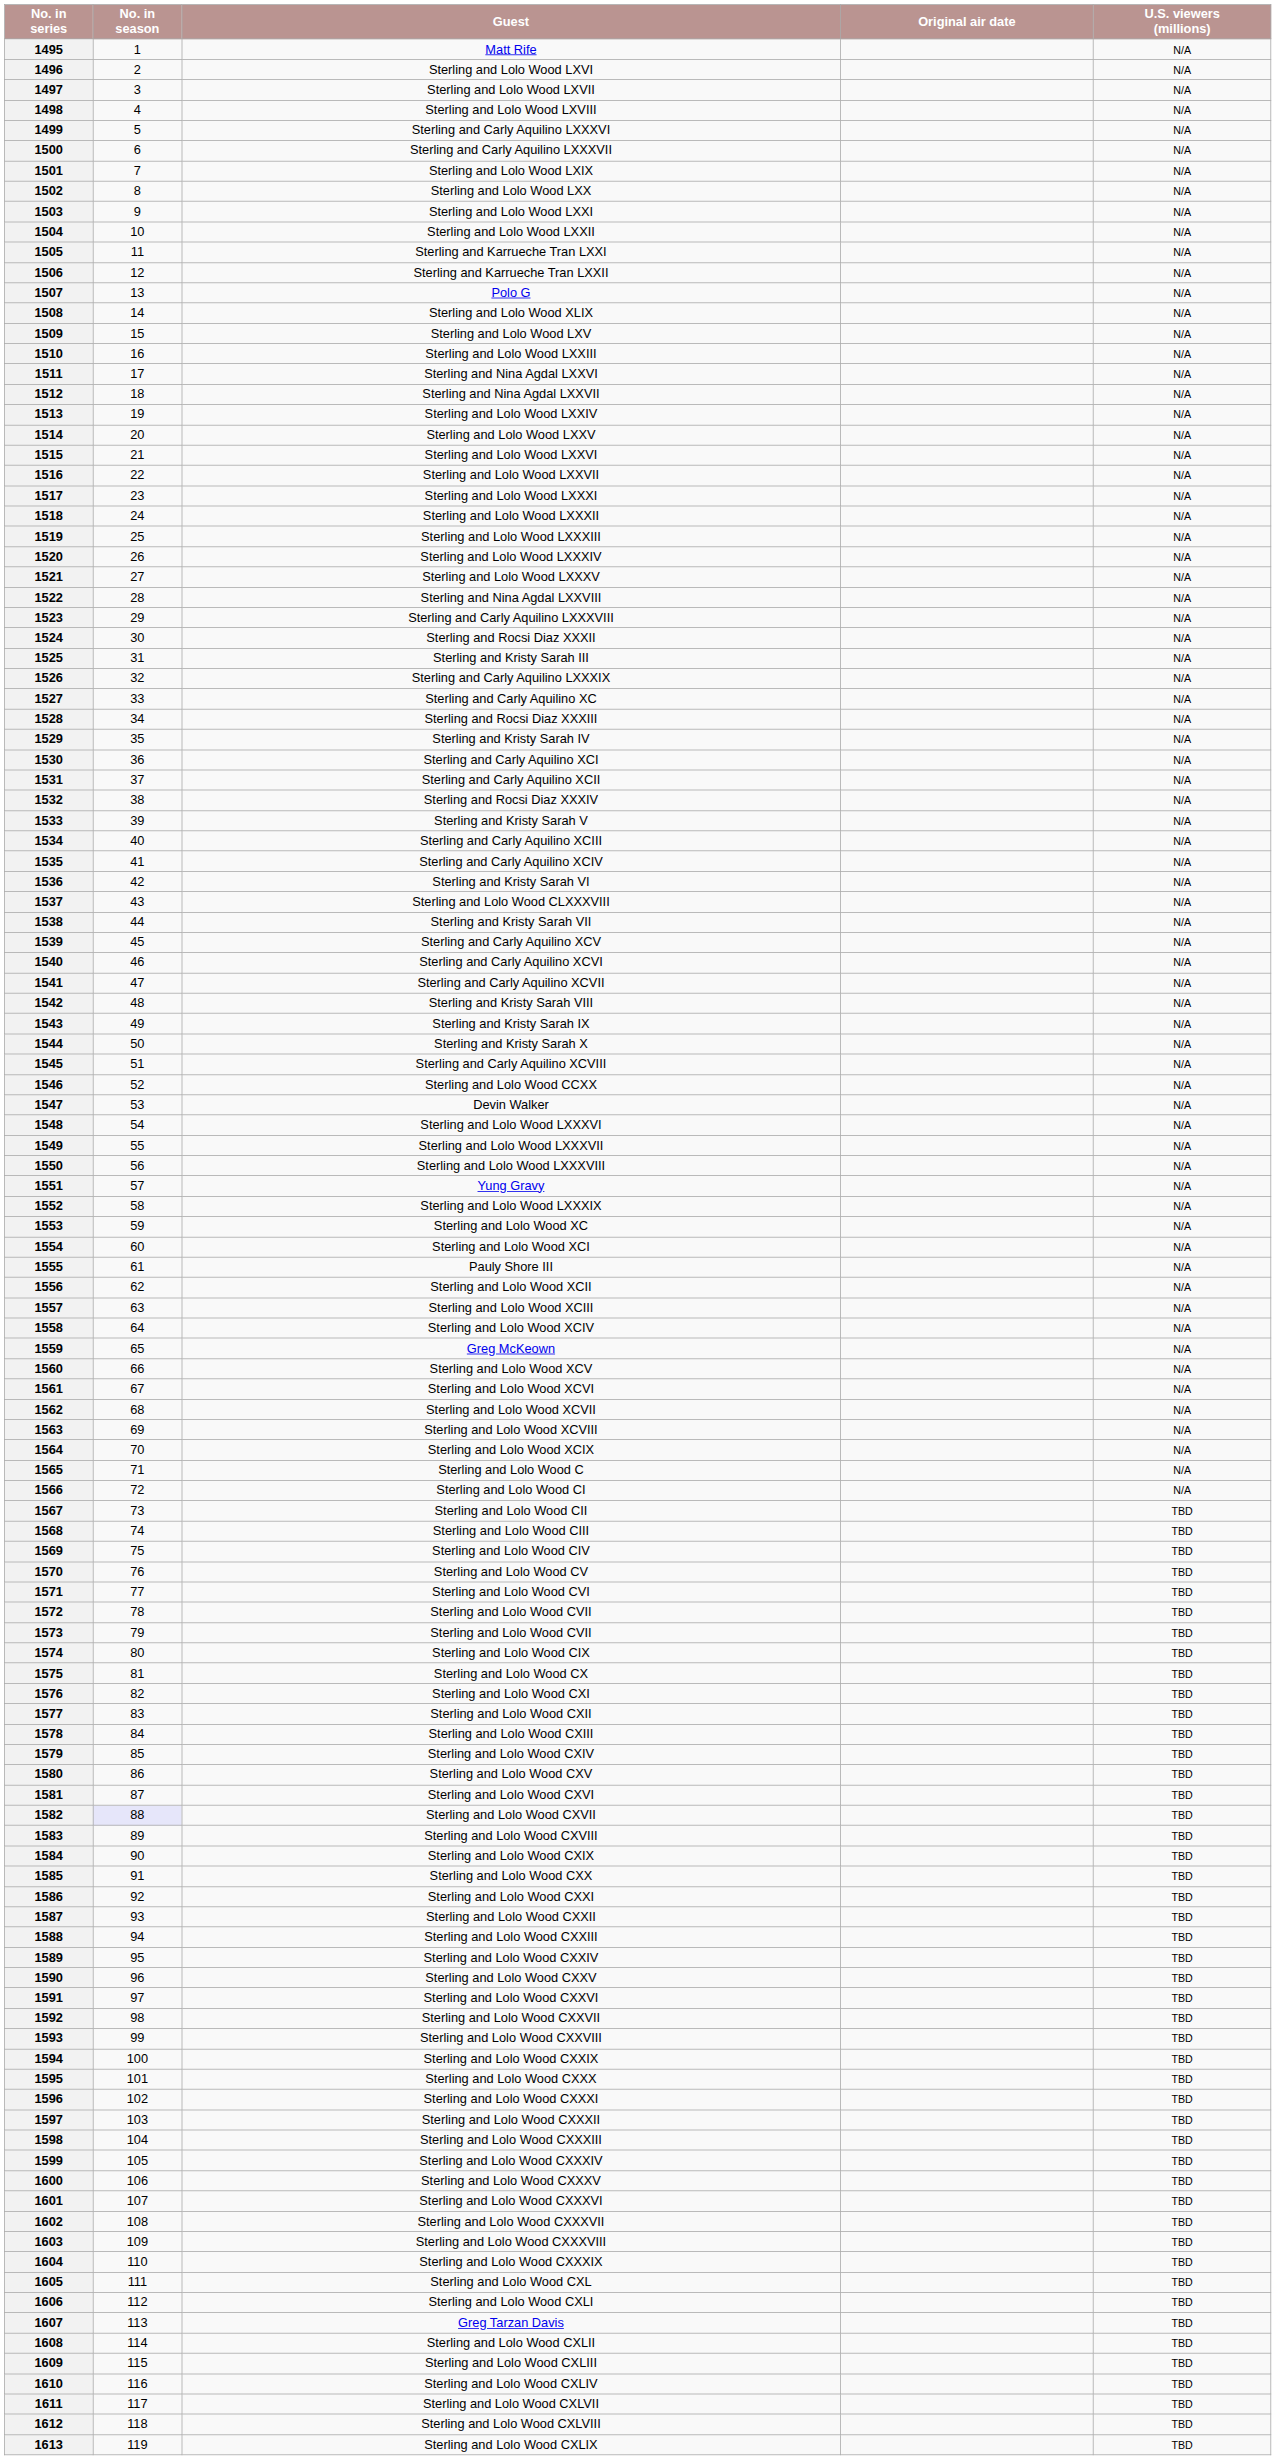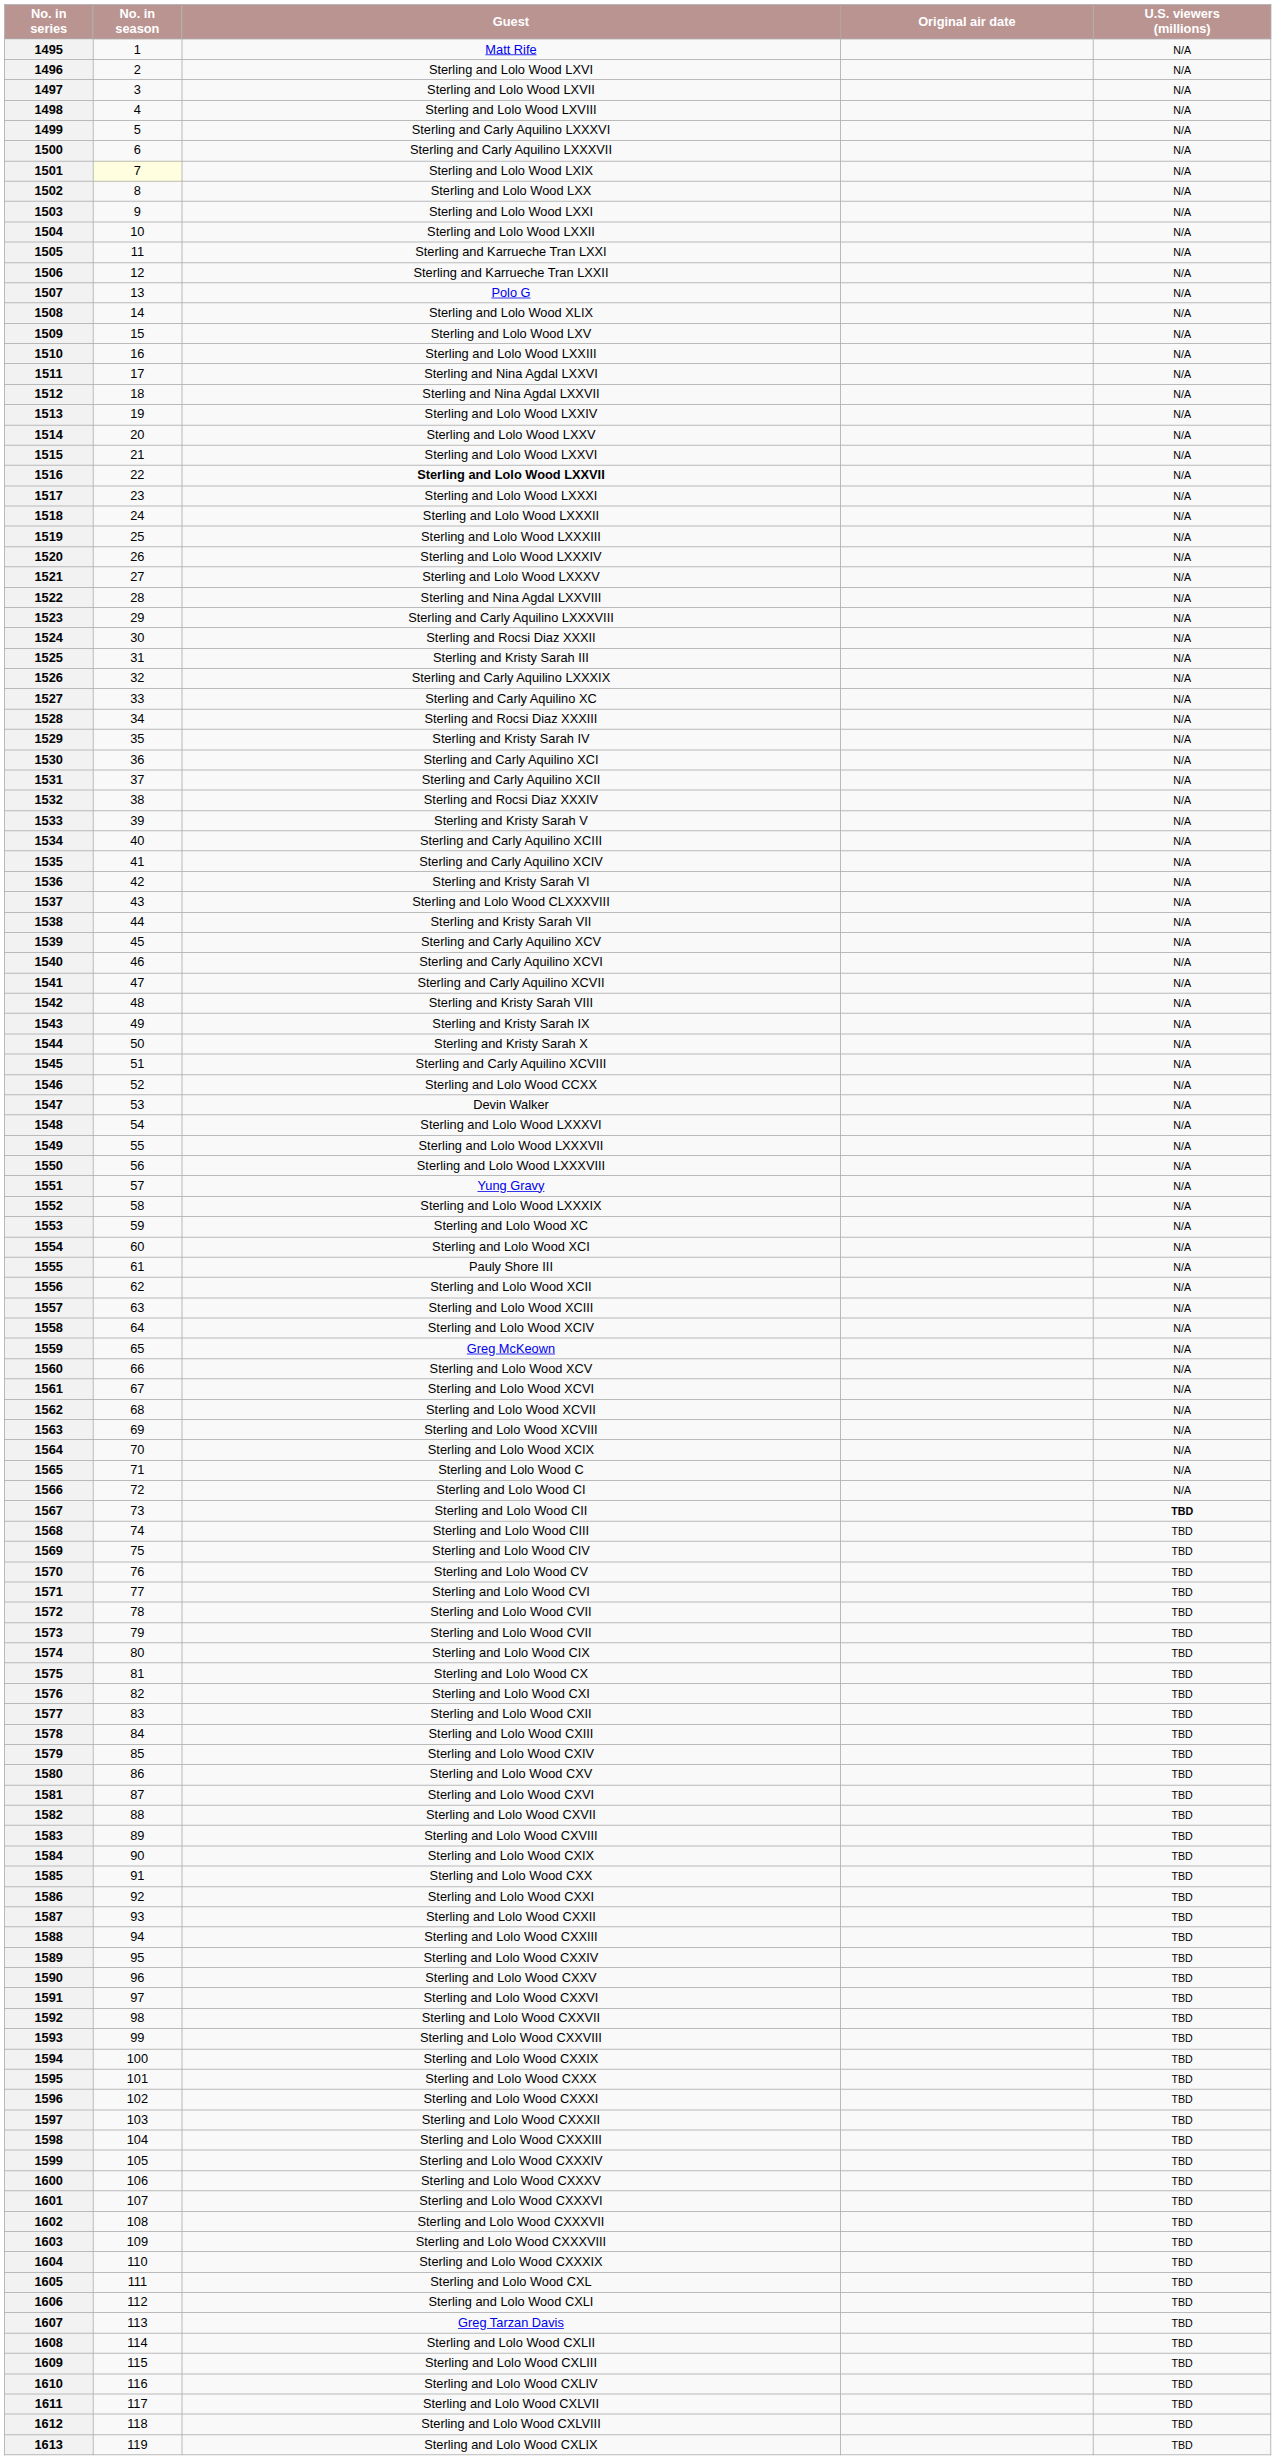(137, 171) no background -> (137, 171) lightyellow background
(511, 475) normal -> (511, 475) bold
(1182, 1511) normal -> (1182, 1510) bold
(137, 1815) lavender background -> (137, 1815) no background
